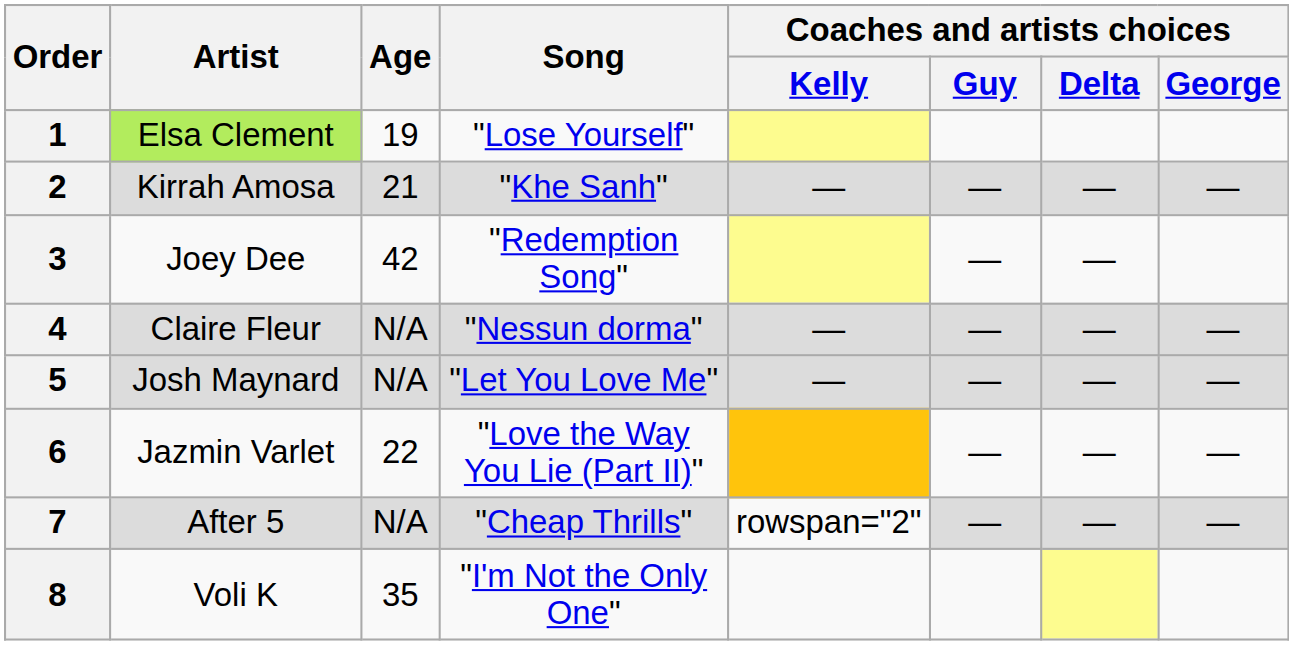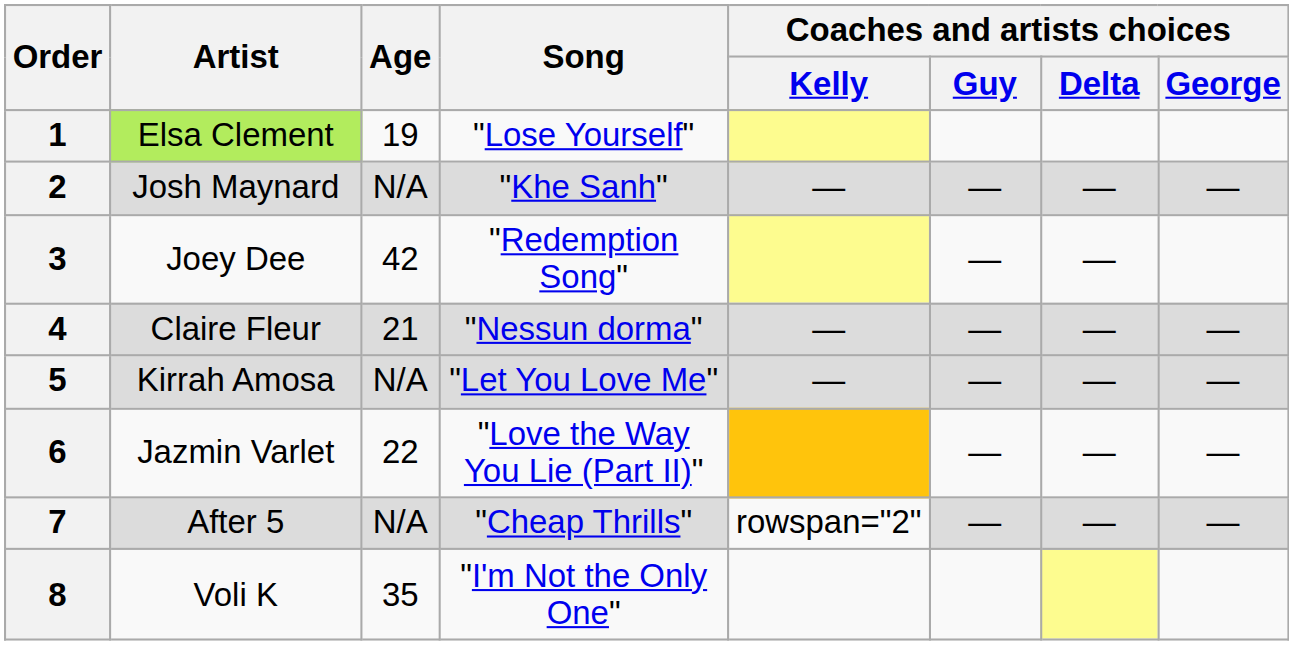(236, 187) Kirrah Amosa -> (236, 187) Josh Maynard
(400, 187) 21 -> (400, 187) N/A
(400, 329) N/A -> (400, 329) 21
(236, 381) Josh Maynard -> (236, 381) Kirrah Amosa
